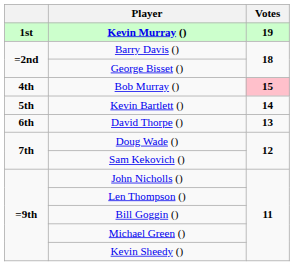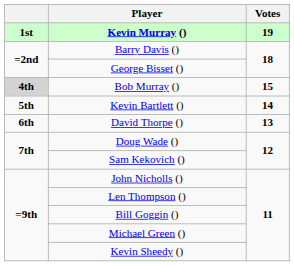(26, 87) no background -> (26, 87) lightgrey background
(268, 87) pink background -> (268, 87) no background
